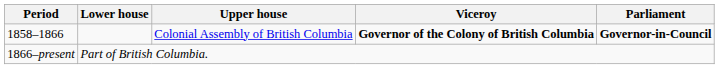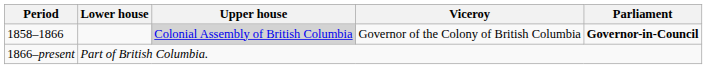(253, 34) no background -> (253, 34) lightgrey background
(476, 34) bold -> (470, 34) normal
